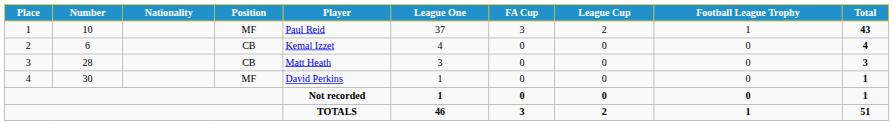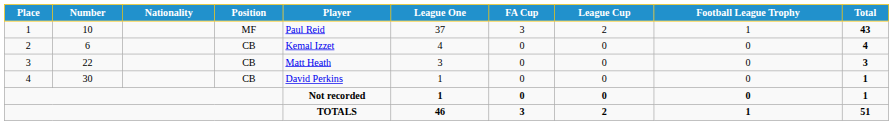(88, 63) 28 -> (88, 63) 22
(249, 79) MF -> (249, 79) CB
